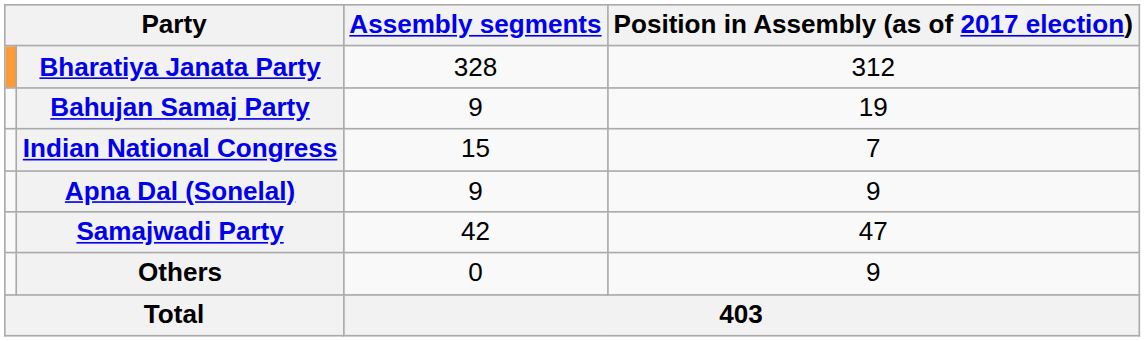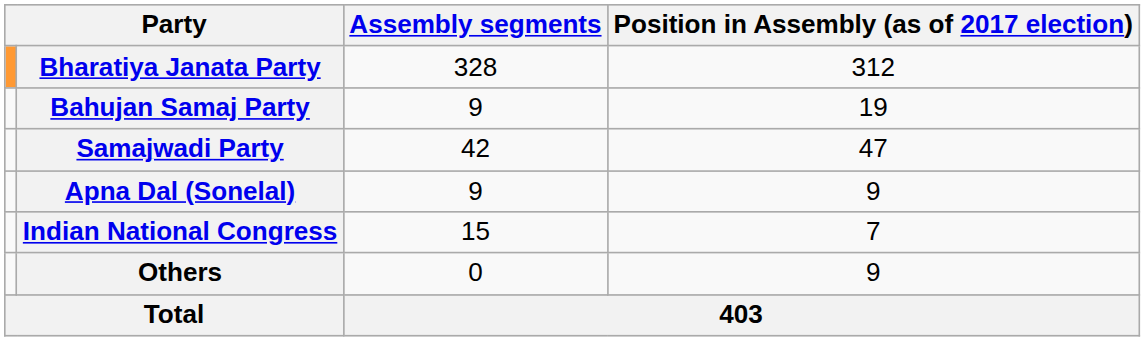rows swapped: (180, 231) <-> (180, 149)
